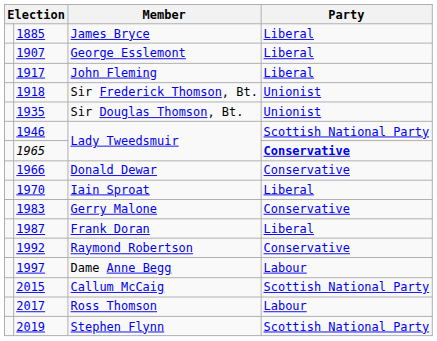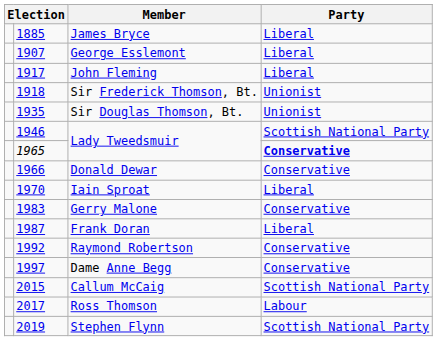(285, 268) Labour -> (307, 268) Conservative
